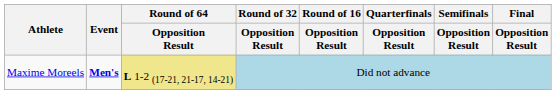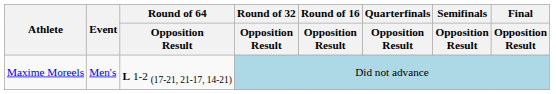(104, 72) bold -> (103, 72) normal
(178, 79) khaki background -> (177, 79) no background
